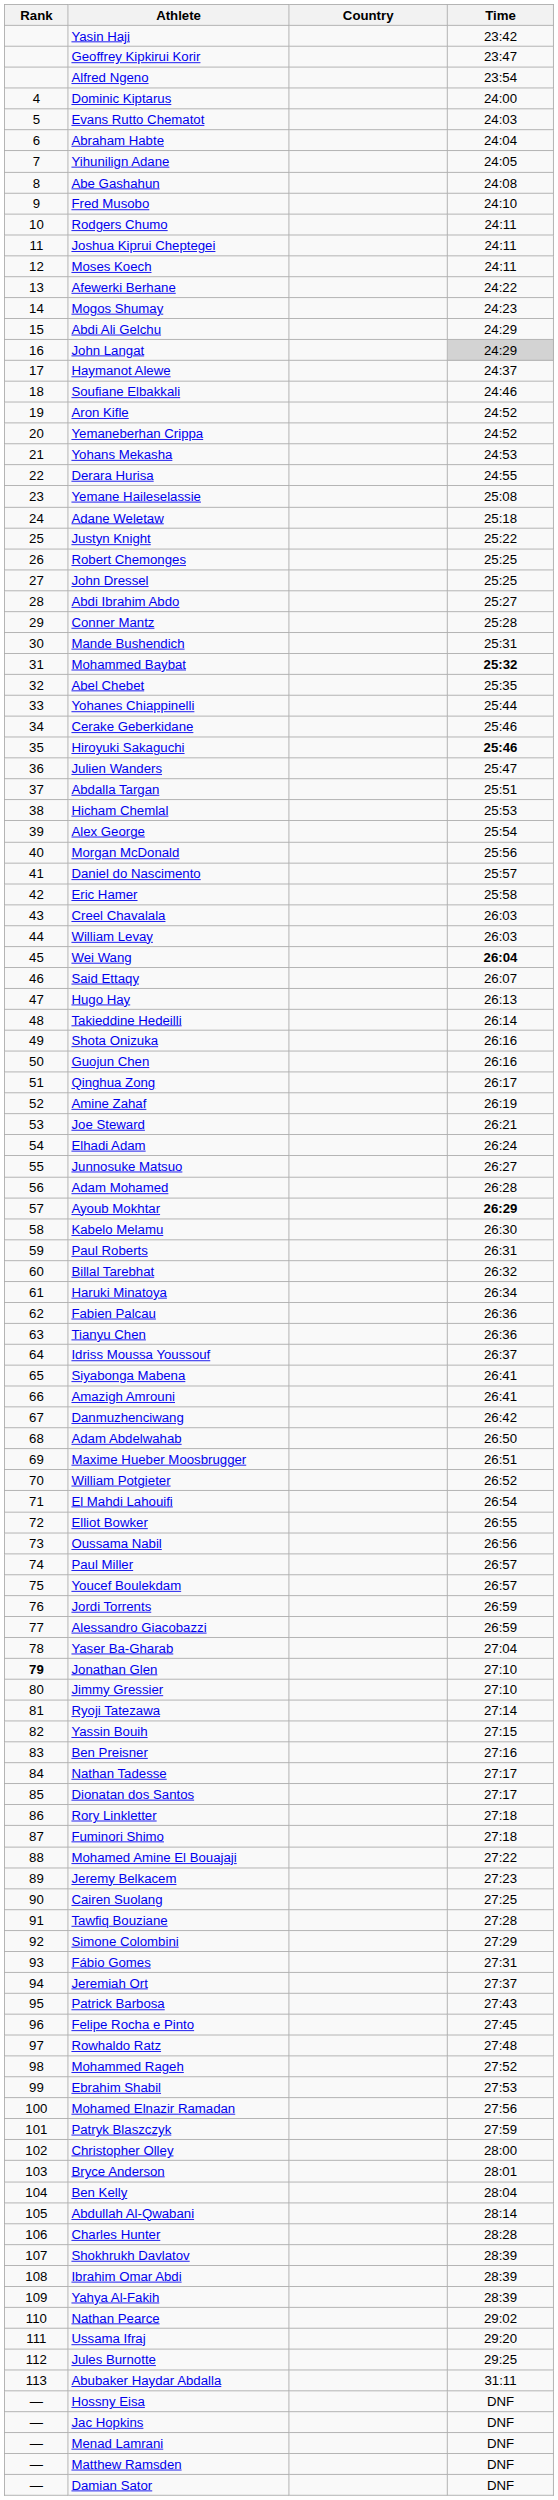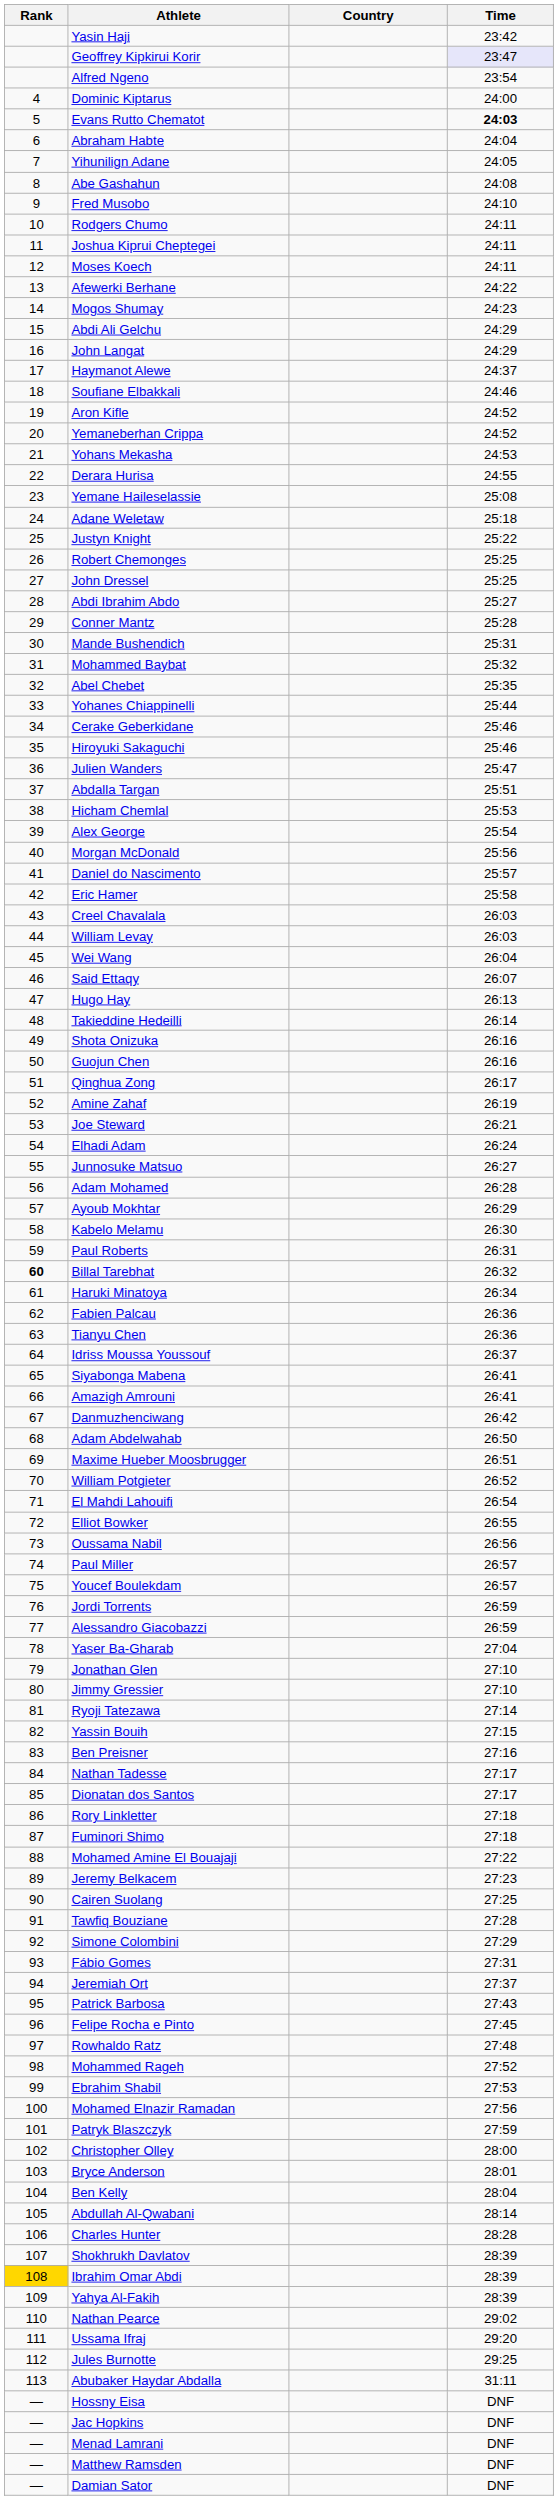(500, 57) no background -> (500, 57) lavender background
(500, 120) normal -> (500, 120) bold
(500, 350) lightgrey background -> (500, 350) no background
(500, 664) bold -> (500, 664) normal
(500, 748) bold -> (500, 748) normal
(500, 957) bold -> (500, 957) normal
(500, 1208) bold -> (500, 1208) normal
(36, 1271) normal -> (36, 1271) bold
(36, 1669) bold -> (36, 1669) normal
(36, 2276) no background -> (36, 2276) gold background
